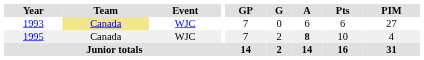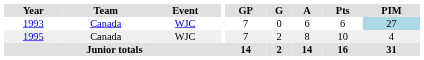(106, 23) khaki background -> (106, 23) no background
(391, 23) no background -> (391, 23) lightblue background
(307, 36) bold -> (307, 36) normal
